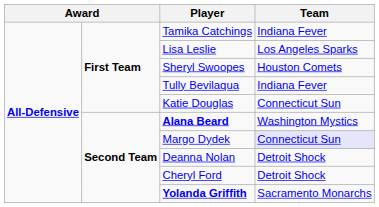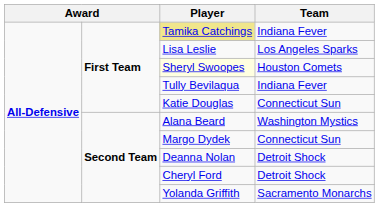(207, 31) no background -> (207, 31) khaki background
(203, 67) no background -> (203, 67) lightyellow background
(196, 121) bold -> (194, 121) normal
(299, 139) lavender background -> (299, 139) no background
(205, 193) bold -> (201, 193) normal
